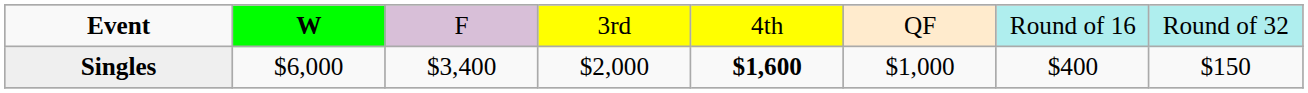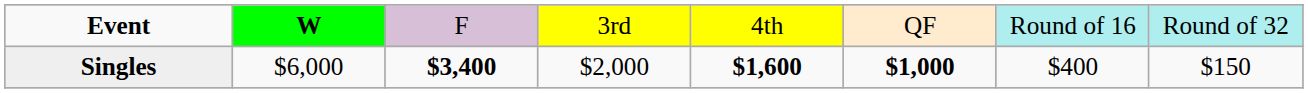(462, 67) normal -> (462, 67) bold
(920, 67) normal -> (920, 67) bold
